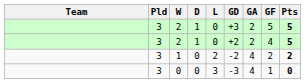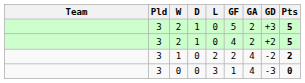columns swapped: (270, 12) <-> (234, 12)
